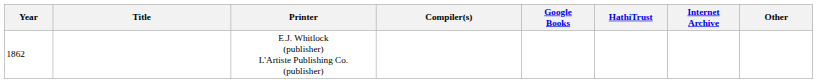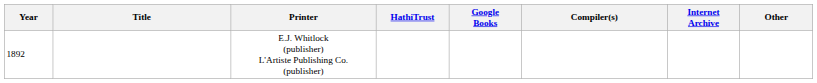columns swapped: (449, 17) <-> (631, 17)
(16, 54) 1862 -> (16, 54) 1892
